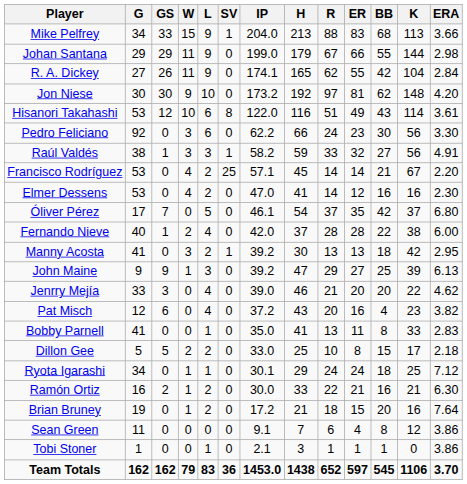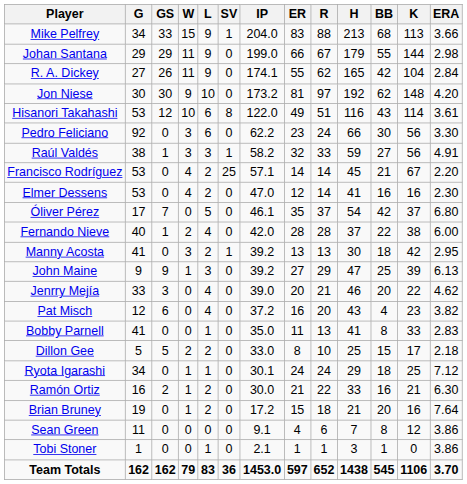columns swapped: (301, 14) <-> (357, 14)
